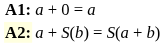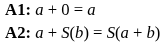(18, 32) lightyellow background -> (18, 32) no background
